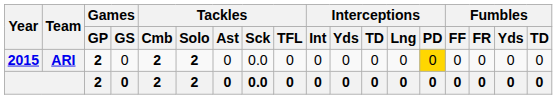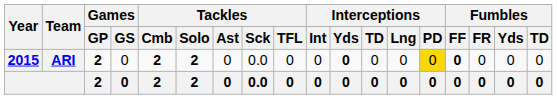(346, 60) normal -> (346, 60) bold
(457, 60) normal -> (457, 60) bold
